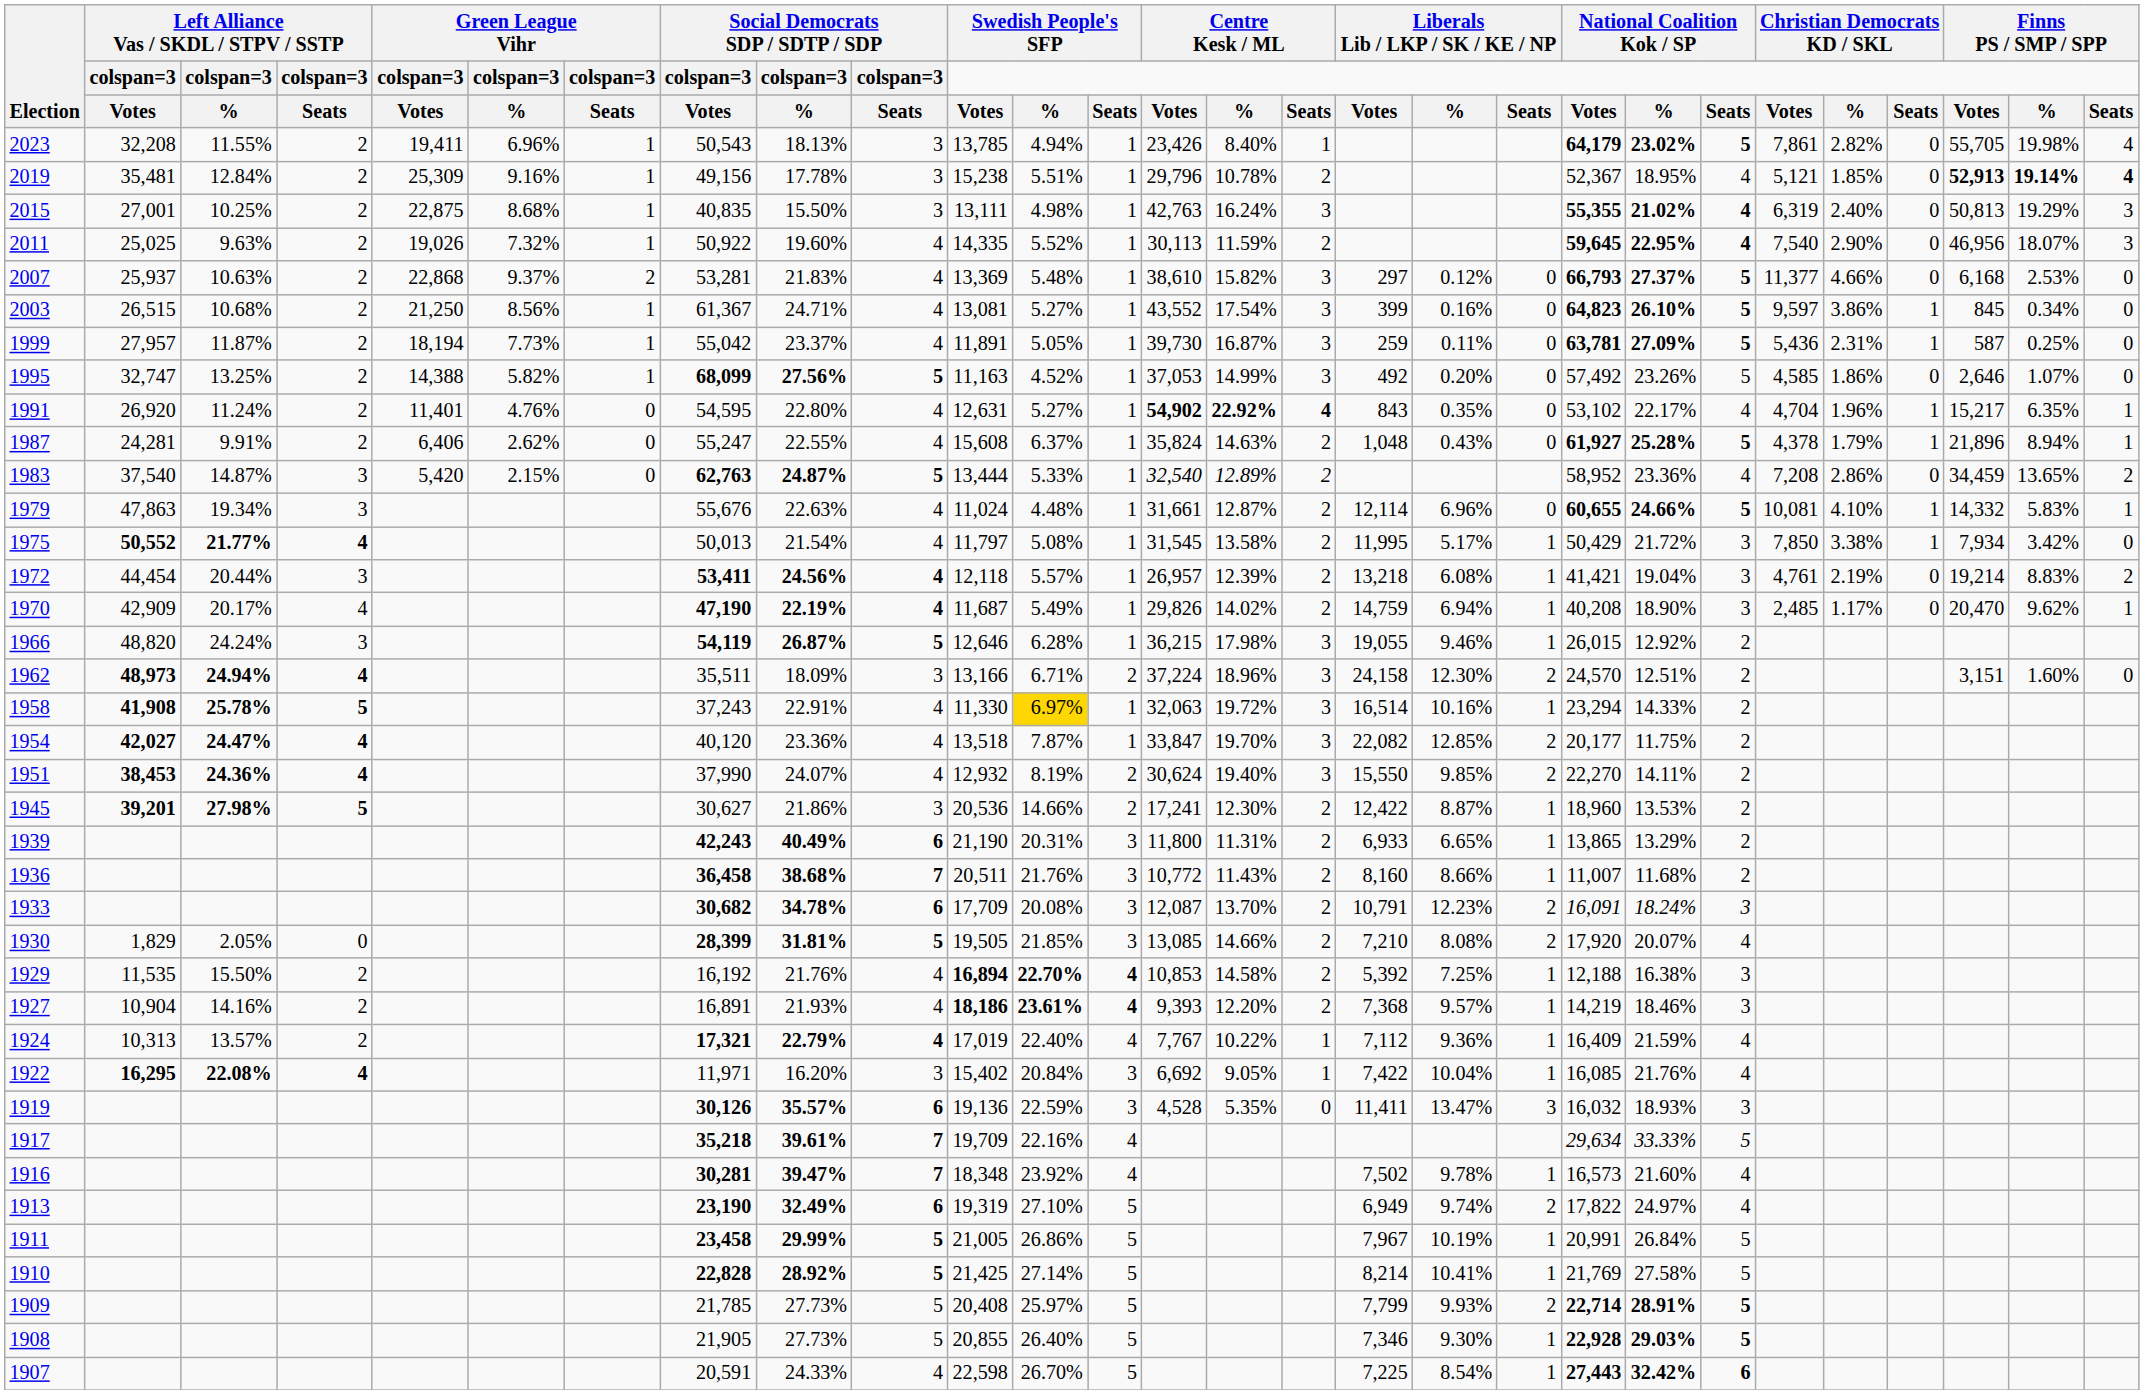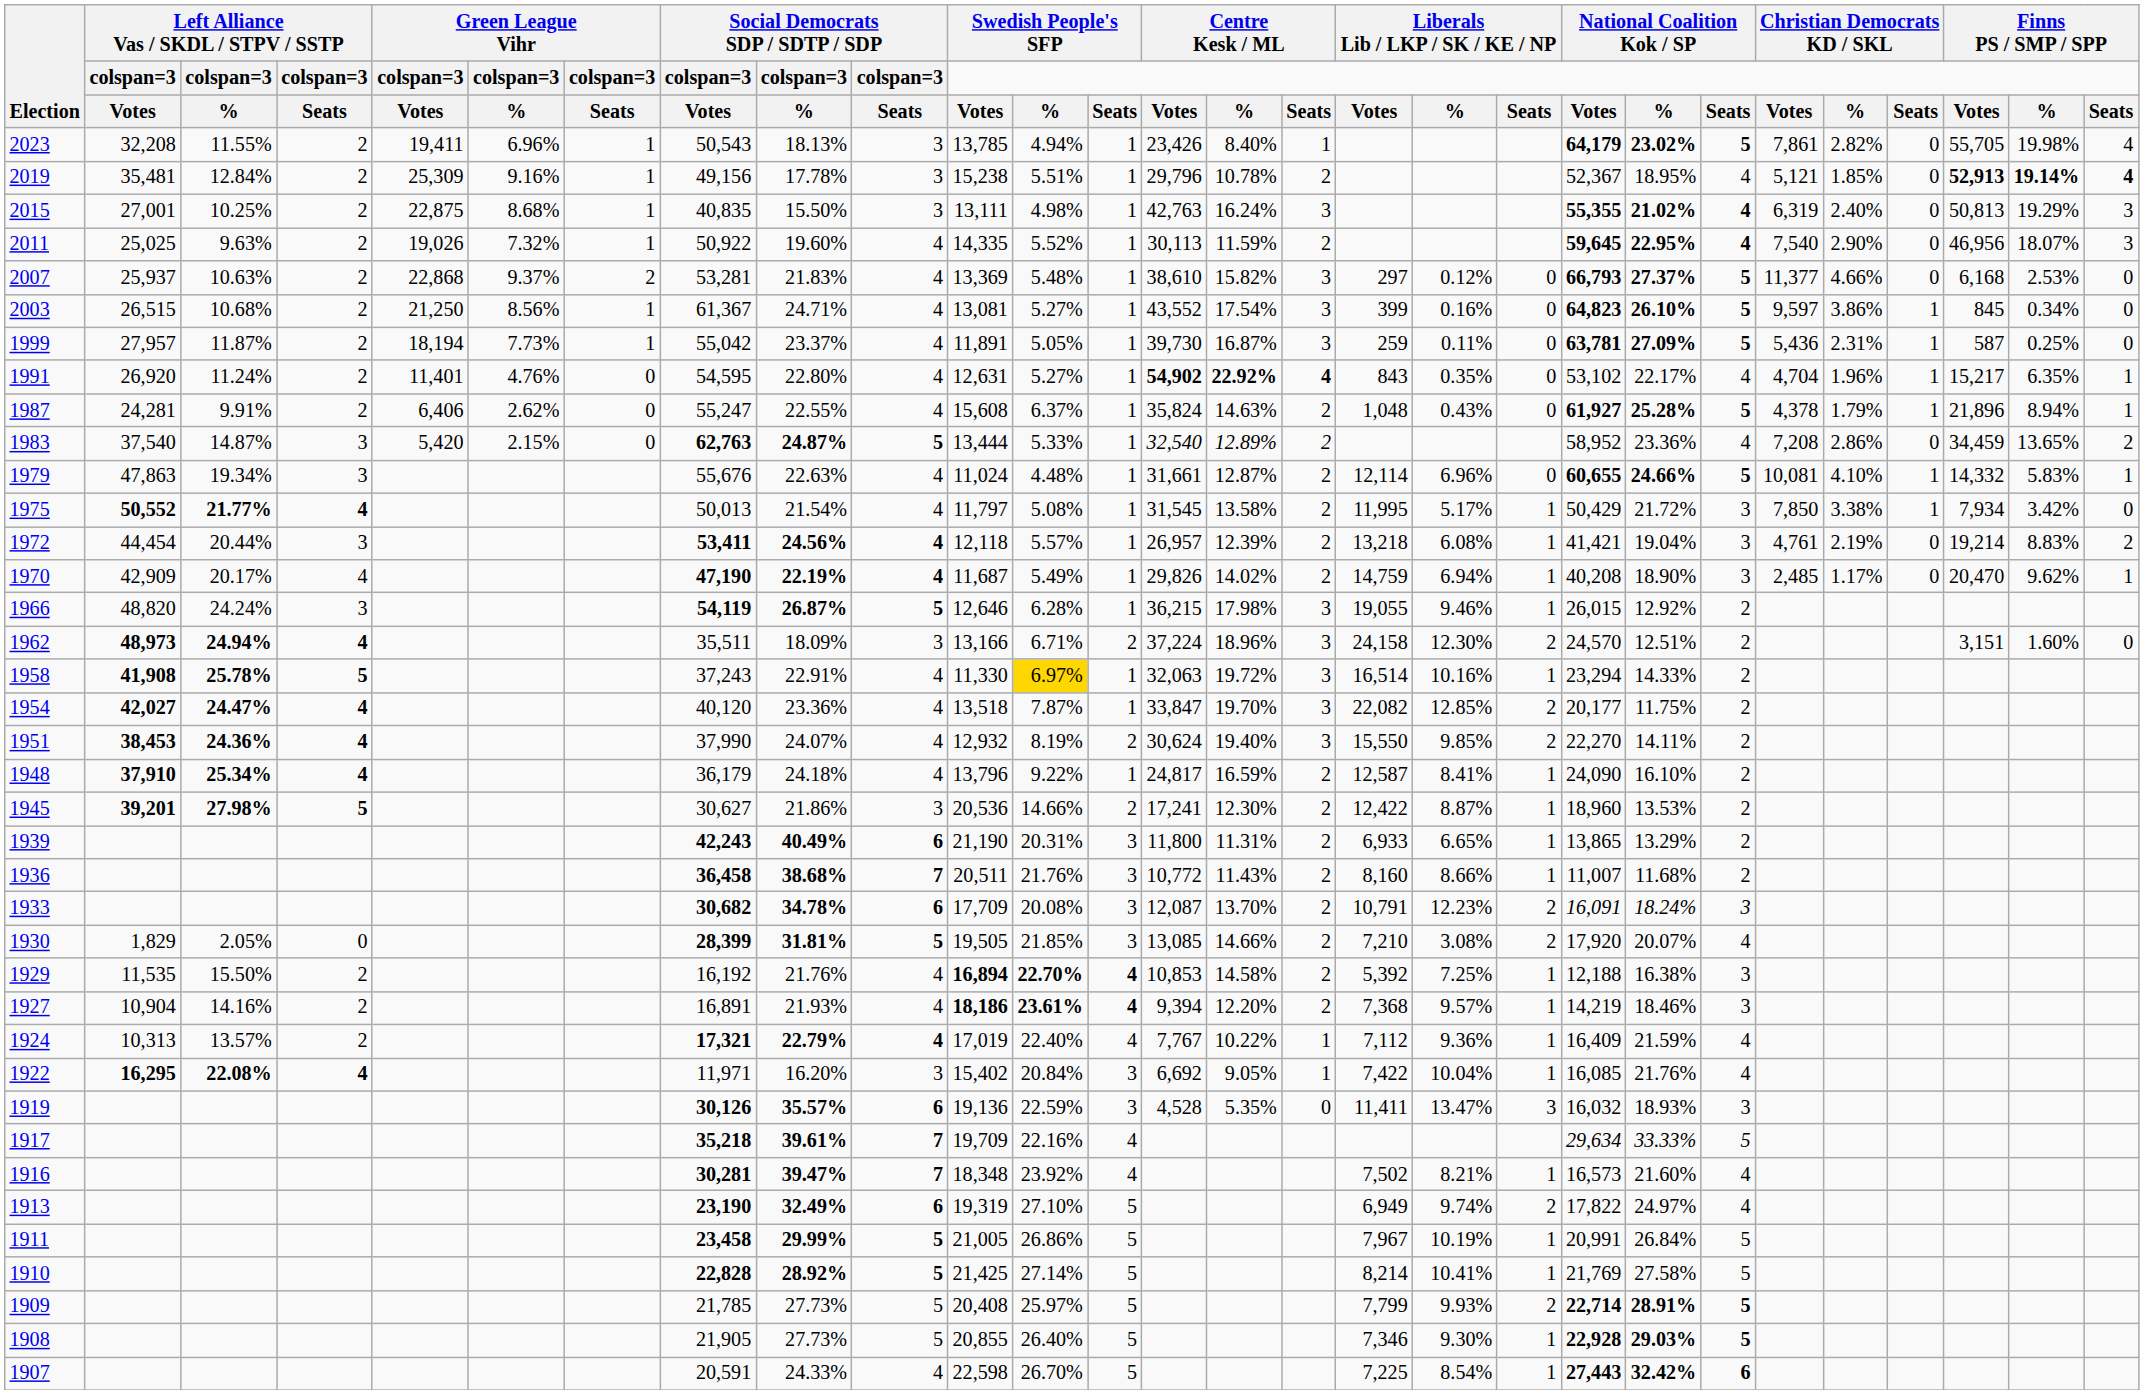- row: (30, 376)
+ row: (30, 774)
(1466, 940) 8.08% -> (1466, 940) 3.08%
(1179, 1007) 9,393 -> (1179, 1007) 9,394
(1466, 1173) 9.78% -> (1466, 1173) 8.21%
